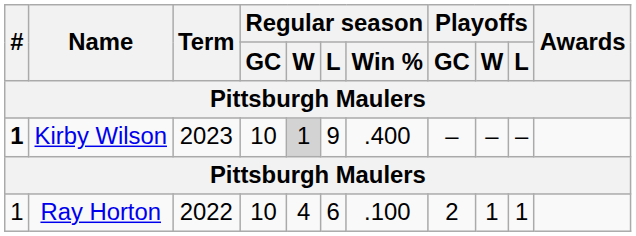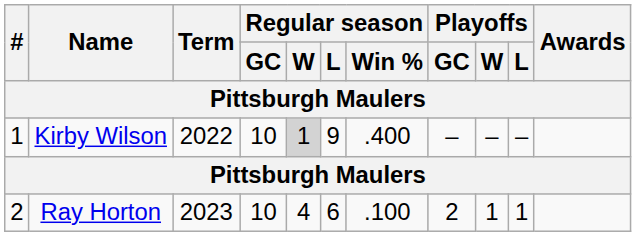(17, 136) bold -> (17, 136) normal
(206, 136) 2023 -> (206, 136) 2022
(17, 212) 1 -> (17, 212) 2
(206, 212) 2022 -> (206, 212) 2023
